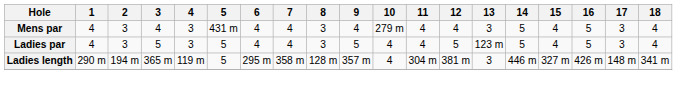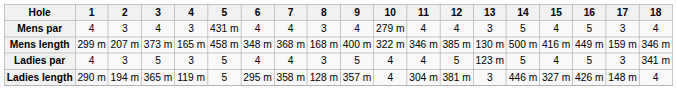+ row: (40, 45)
(655, 45) 4 -> (656, 61) 341 m
(655, 61) 341 m -> (656, 77) 4
